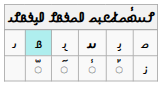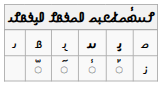(38, 43) paleturquoise background -> (38, 43) no background
(119, 43) normal -> (119, 43) bold
